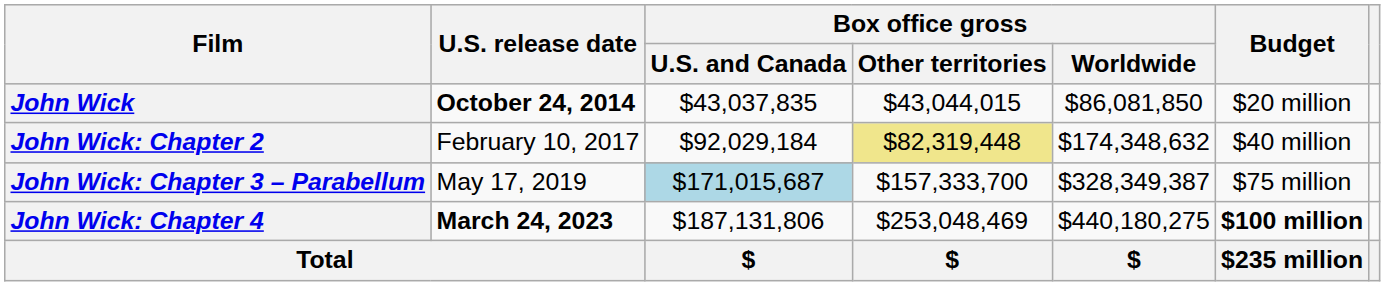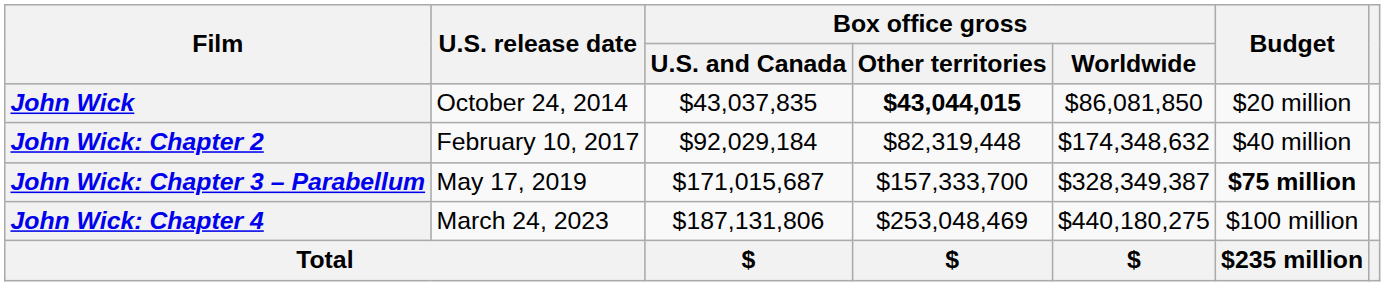(536, 102) bold -> (532, 102) normal
(952, 102) normal -> (952, 102) bold
(952, 142) khaki background -> (952, 142) no background
(748, 181) lightblue background -> (748, 181) no background
(1292, 181) normal -> (1292, 181) bold
(525, 220) bold -> (523, 220) normal
(1292, 220) bold -> (1292, 220) normal
